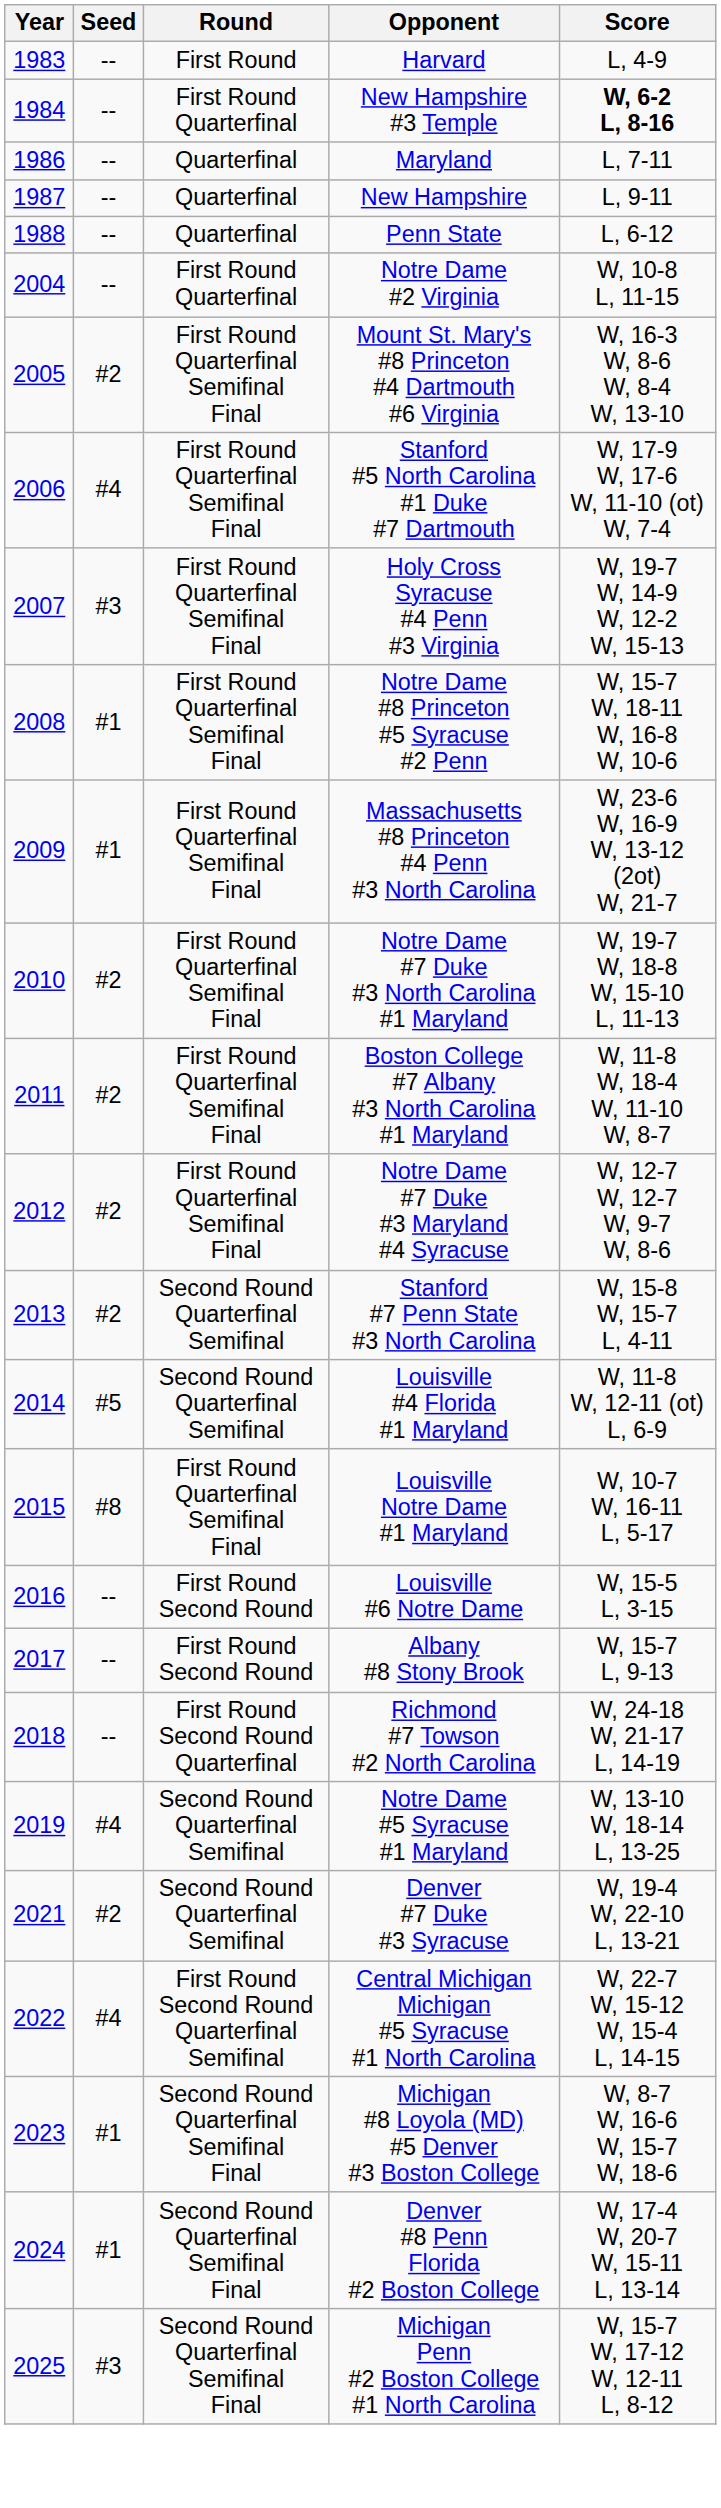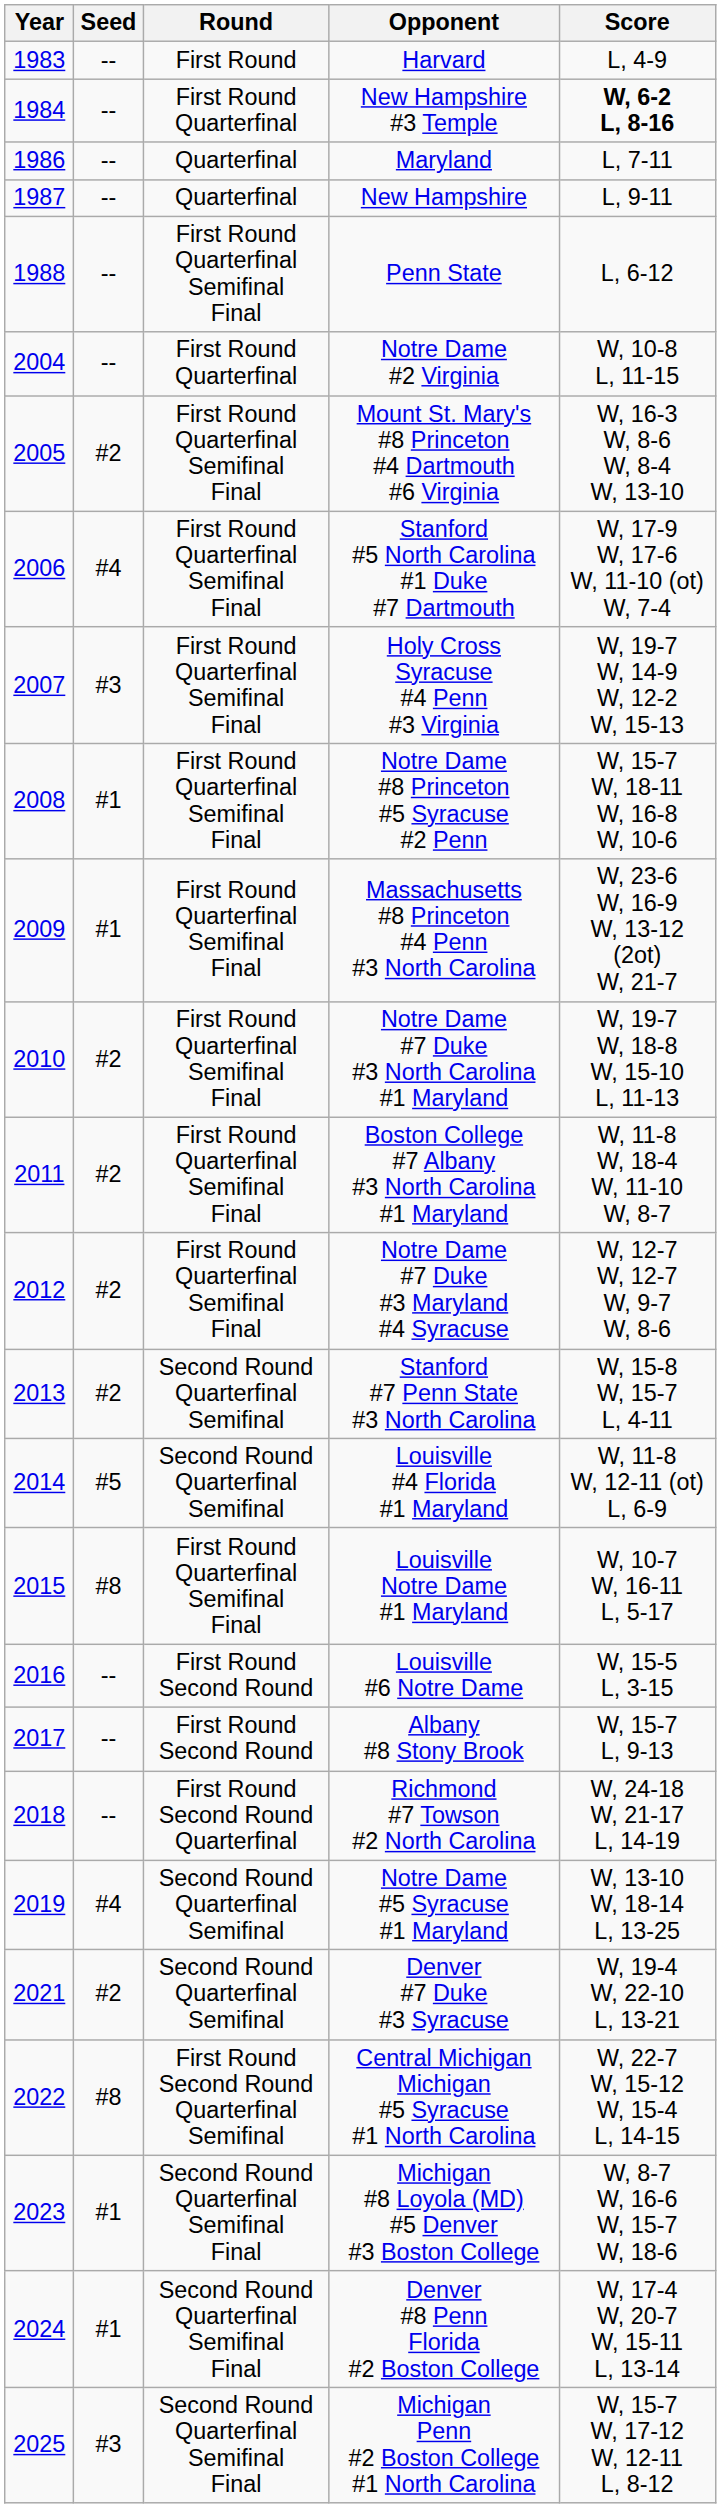(236, 234) Quarterfinal -> (236, 273) First Round Quarterfinal Semifinal Final
(108, 2018) #4 -> (108, 2097) #8
